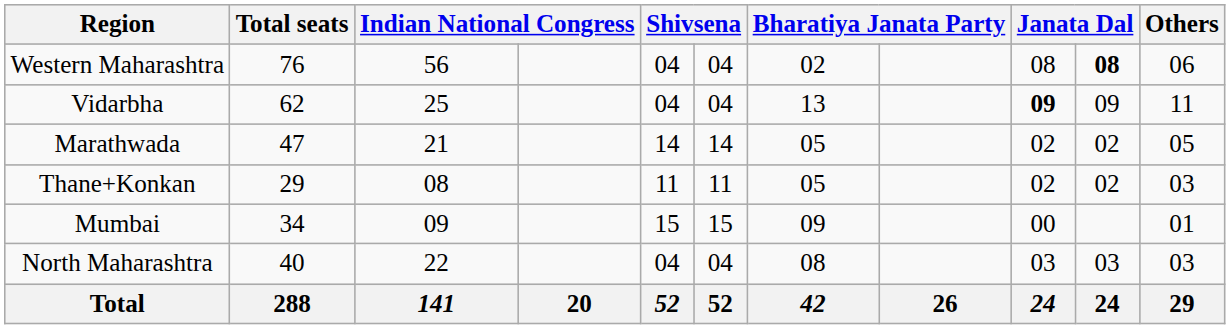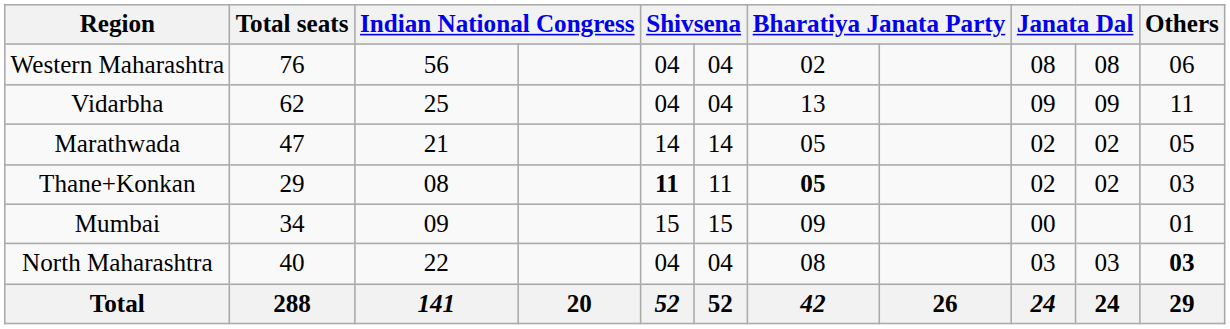(1107, 64) bold -> (1107, 64) normal
(1043, 104) bold -> (1043, 104) normal
(667, 183) normal -> (667, 183) bold
(813, 183) normal -> (813, 183) bold
(1182, 263) normal -> (1182, 263) bold
